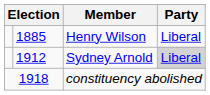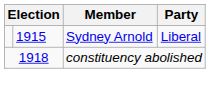- row: (106, 36)
(31, 57) 1912 -> (31, 36) 1915
(181, 57) lightgrey background -> (181, 36) no background
